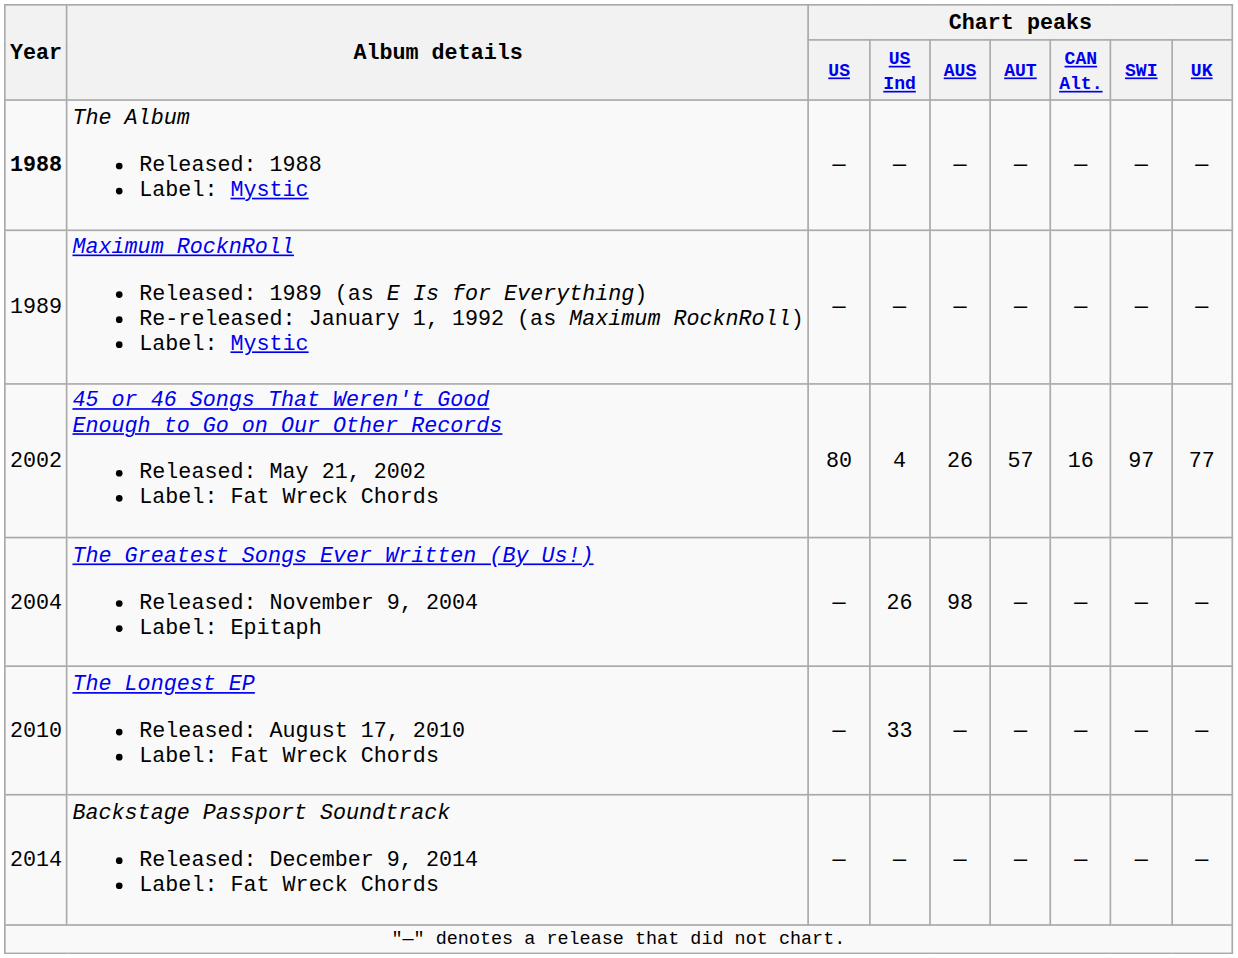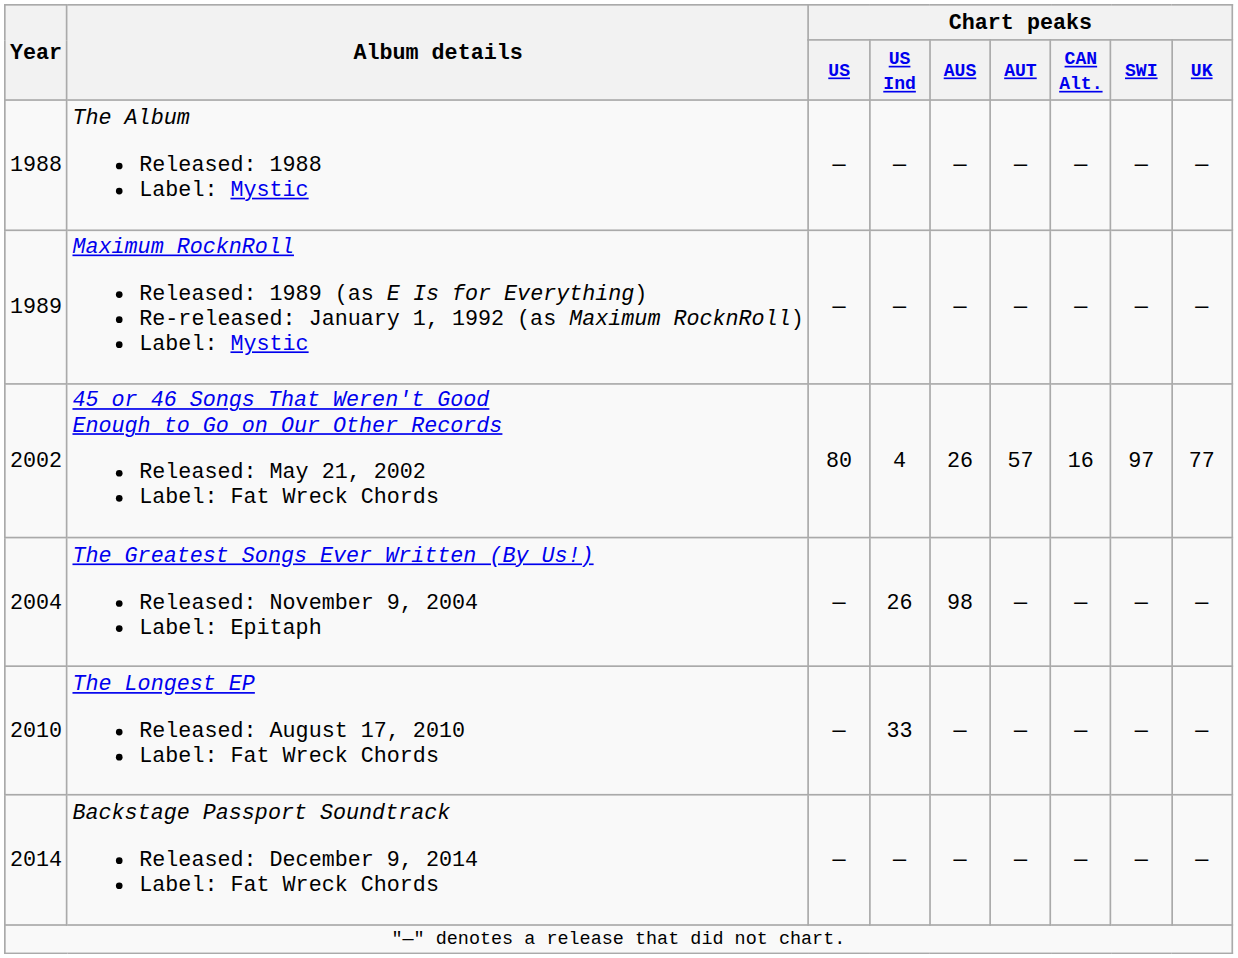(36, 165) bold -> (36, 165) normal
